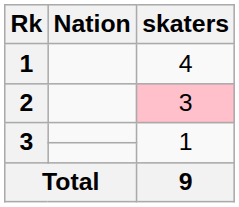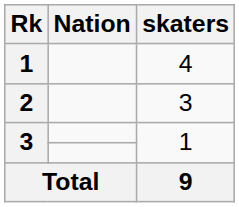(186, 102) pink background -> (186, 102) no background
